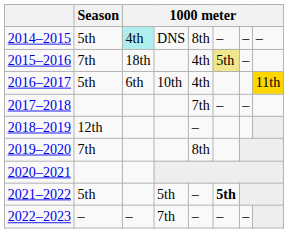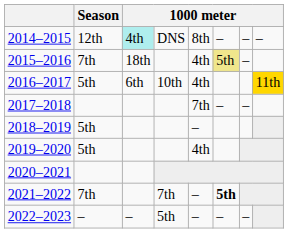(87, 38) 5th -> (90, 38) 12th
(90, 127) 12th -> (87, 127) 5th
(87, 149) 7th -> (87, 149) 5th
(201, 149) 8th -> (201, 149) 4th
(87, 194) 5th -> (87, 194) 7th
(166, 194) 5th -> (166, 194) 7th
(166, 216) 7th -> (166, 216) 5th
